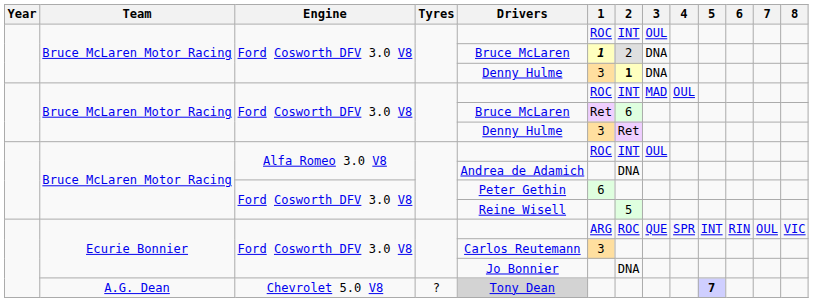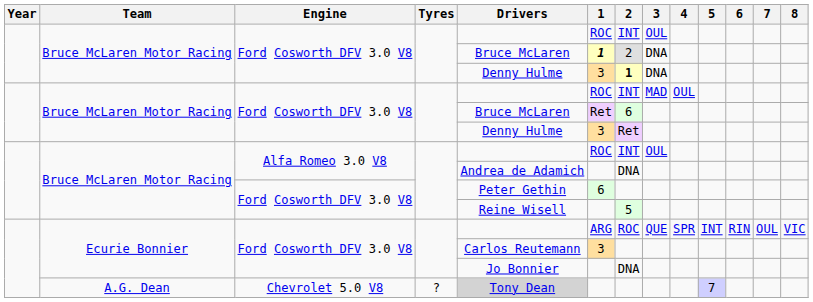(712, 288) bold -> (712, 288) normal
